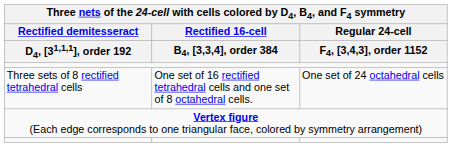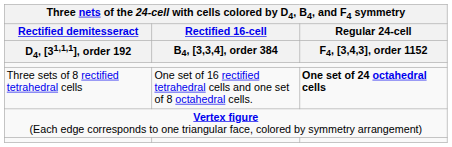(373, 76) normal -> (364, 82) bold
